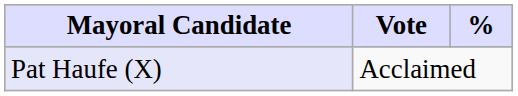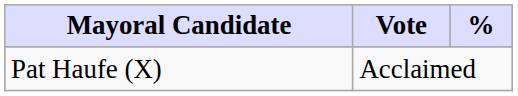(86, 68) lavender background -> (86, 68) no background
